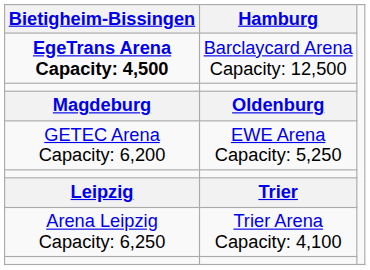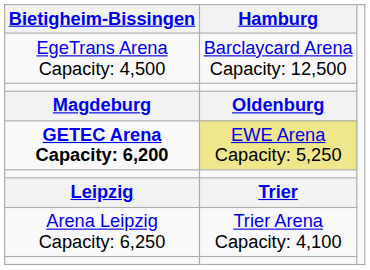(102, 58) bold -> (102, 58) normal
(102, 144) normal -> (102, 144) bold
(278, 144) no background -> (278, 144) khaki background
